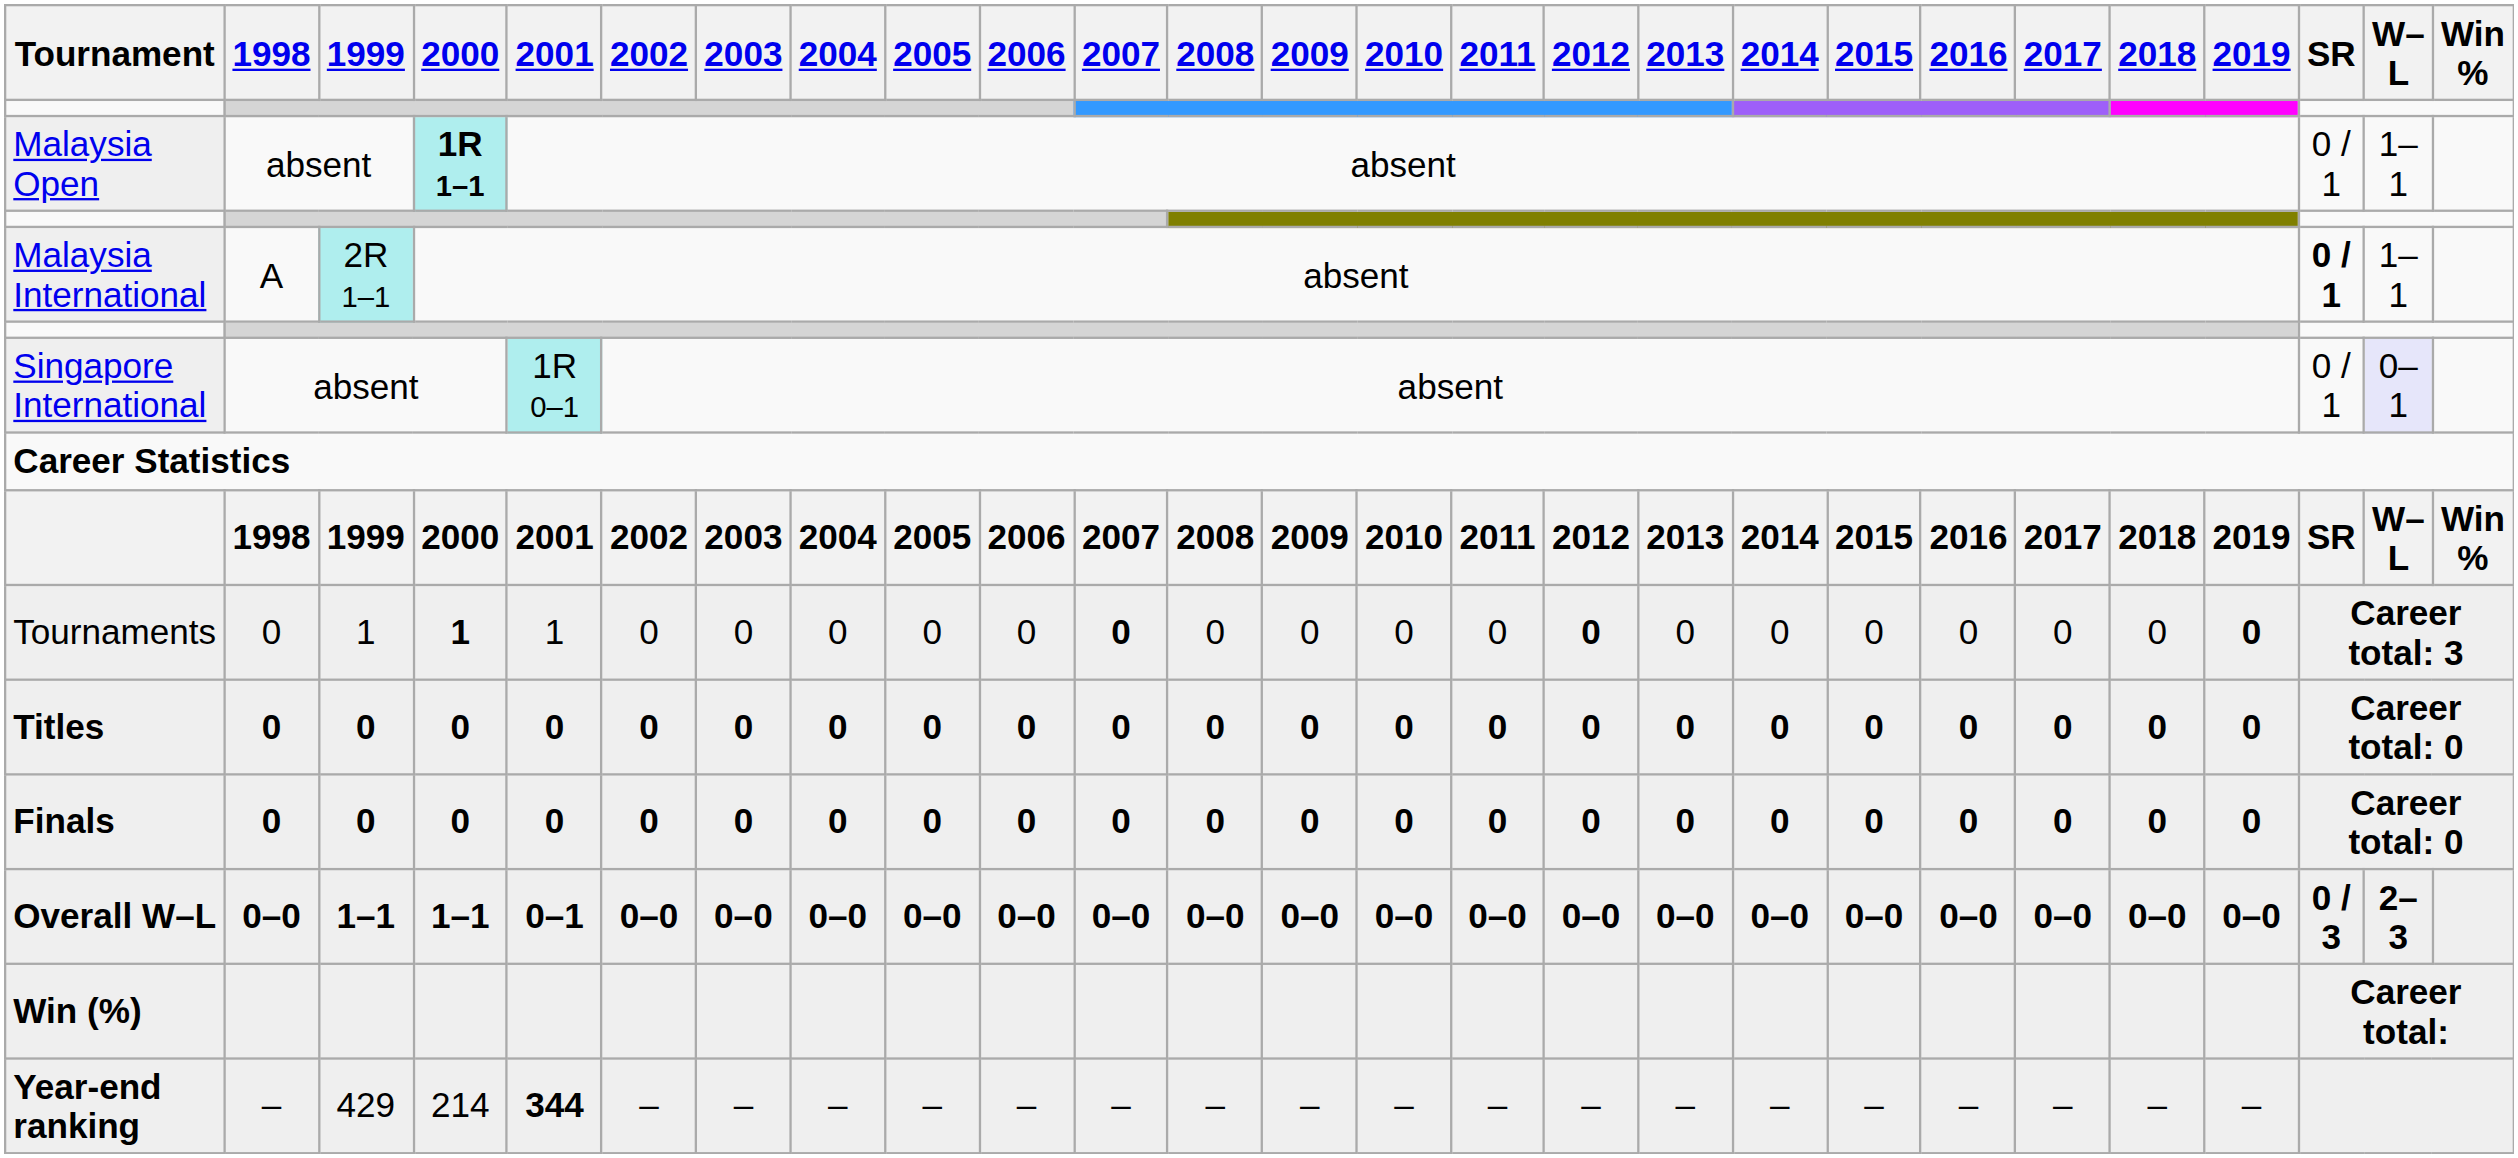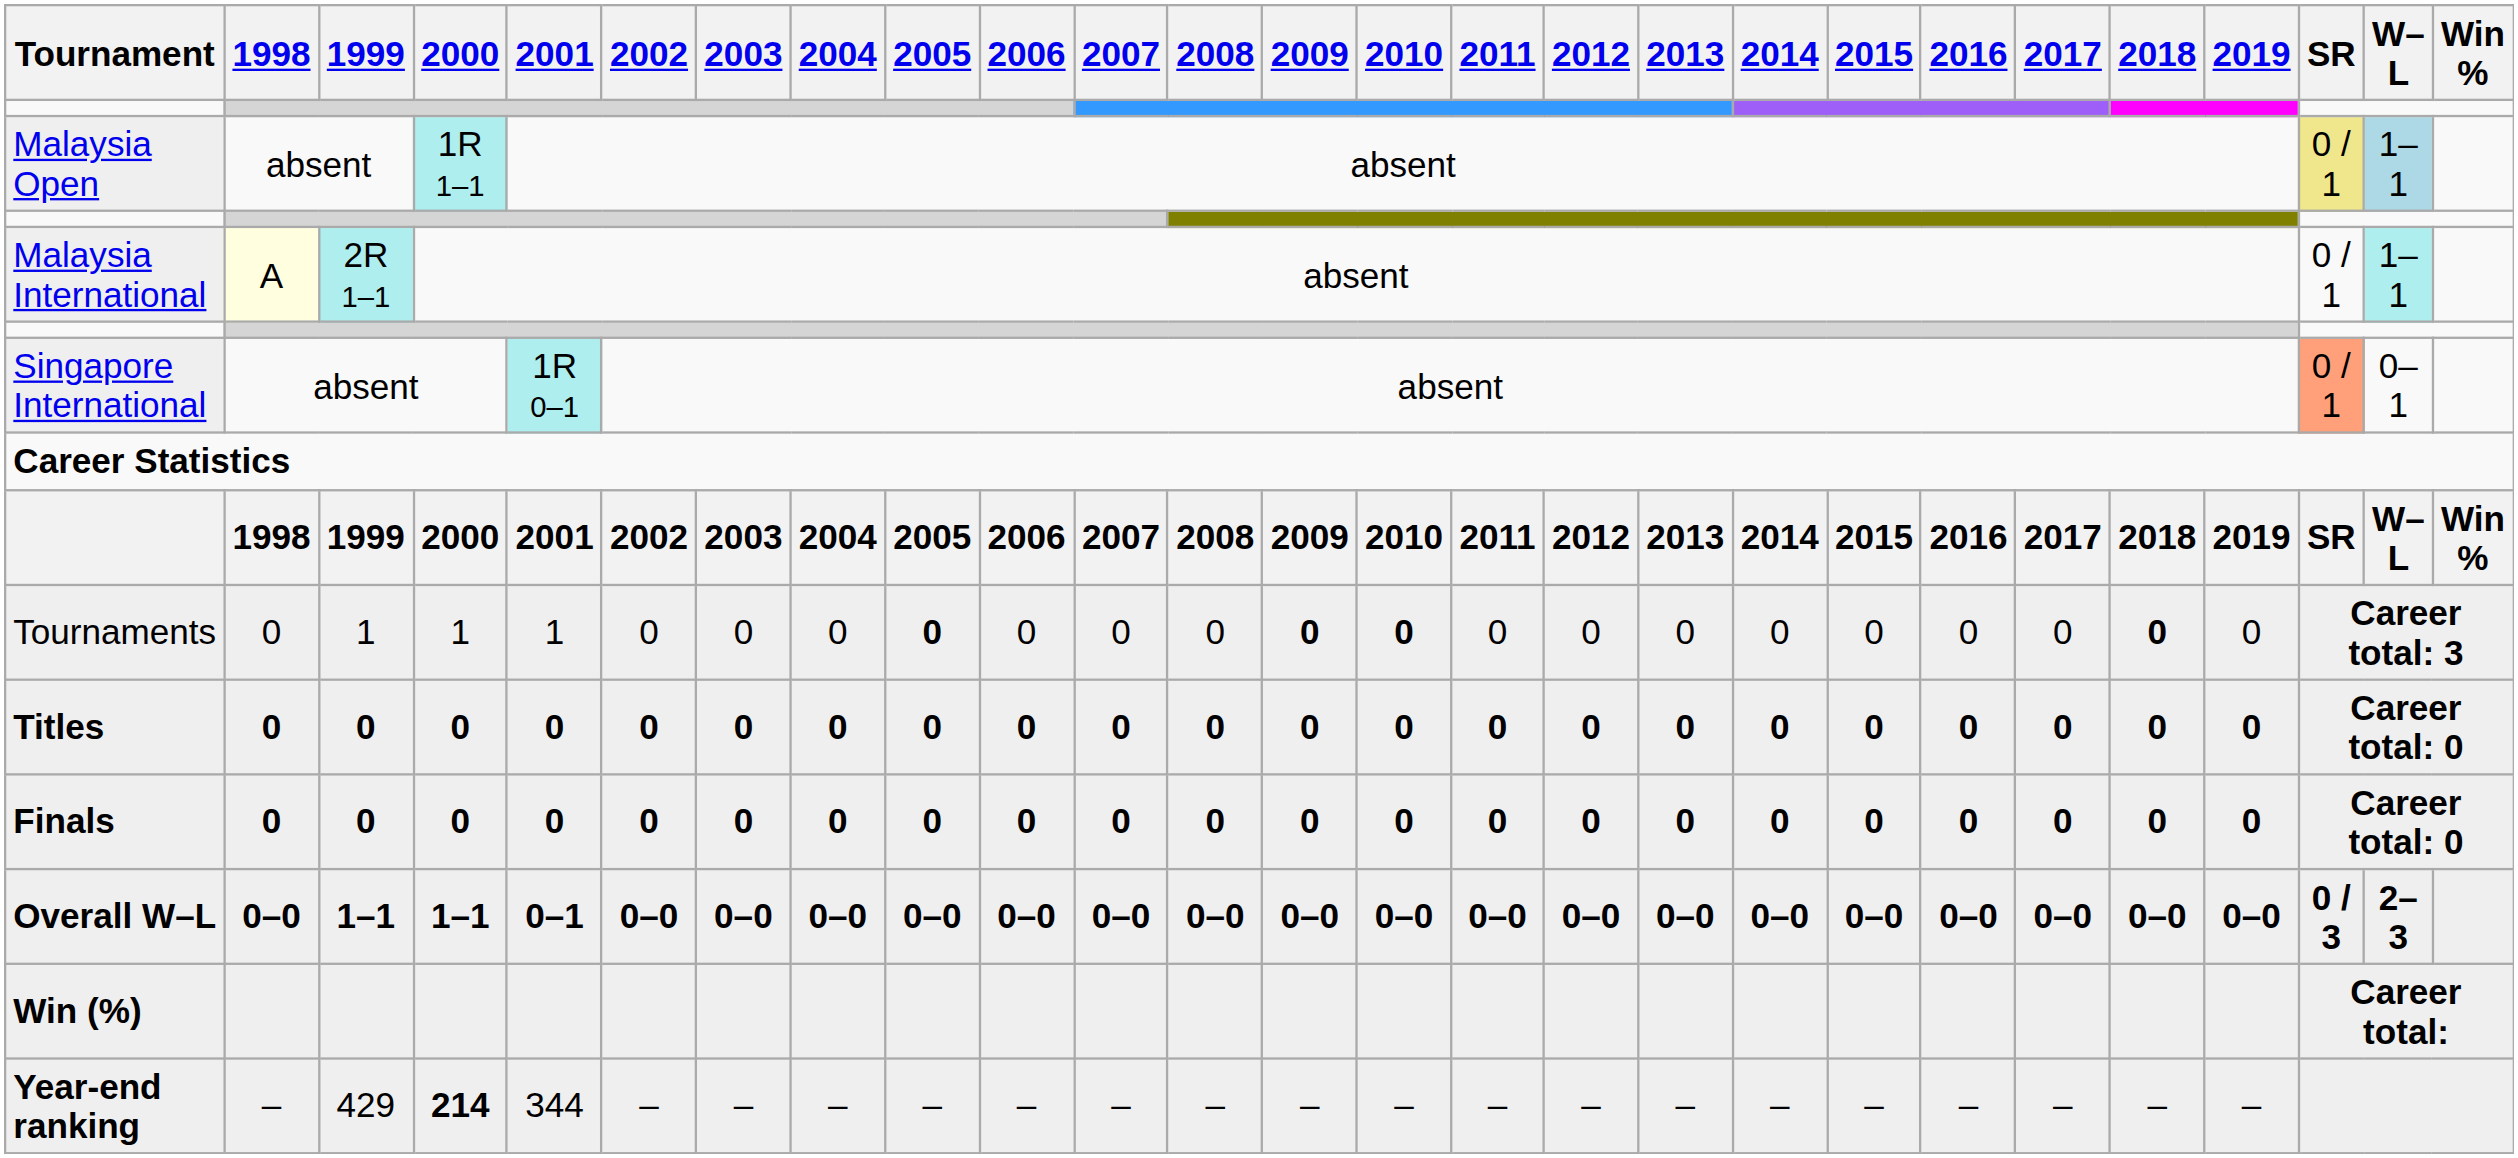(460, 164) bold -> (460, 164) normal
(2331, 164) no background -> (2331, 164) khaki background
(2398, 164) no background -> (2398, 164) lightblue background
(271, 275) no background -> (271, 275) lightyellow background
(2331, 275) bold -> (2331, 275) normal
(2398, 275) no background -> (2398, 275) paleturquoise background
(2331, 386) no background -> (2331, 386) lightsalmon background
(2398, 386) lavender background -> (2398, 386) no background
(460, 632) bold -> (460, 632) normal
(932, 632) normal -> (932, 632) bold
(1121, 632) bold -> (1121, 632) normal
(1310, 632) normal -> (1310, 632) bold
(1404, 632) normal -> (1404, 632) bold
(1591, 632) bold -> (1591, 632) normal
(2157, 632) normal -> (2157, 632) bold
(2252, 632) bold -> (2252, 632) normal
(460, 1106) normal -> (460, 1106) bold
(555, 1106) bold -> (555, 1106) normal
